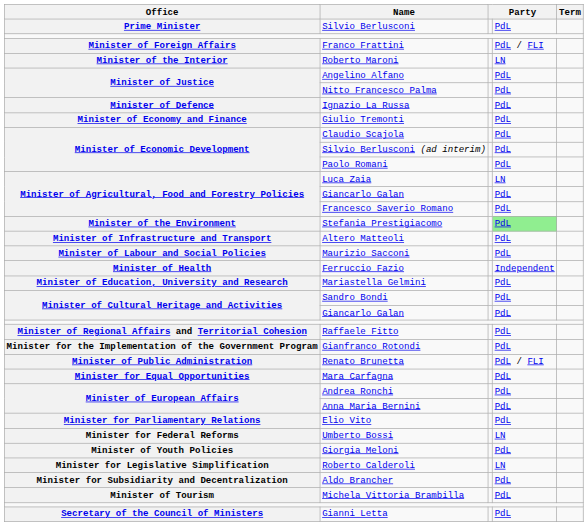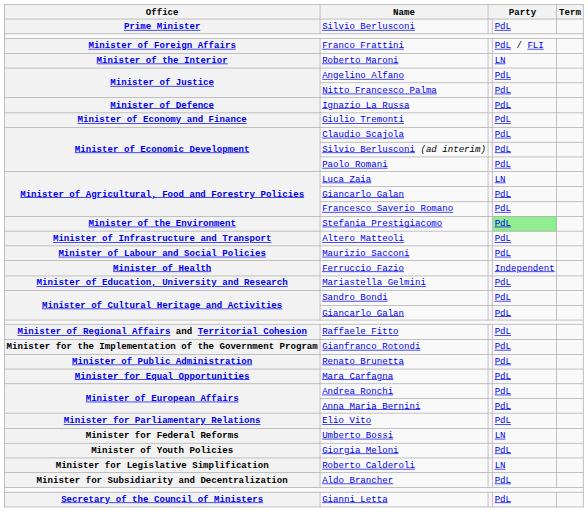(519, 362) PdL / FLI -> (503, 362) PdL
- row: (162, 495)
